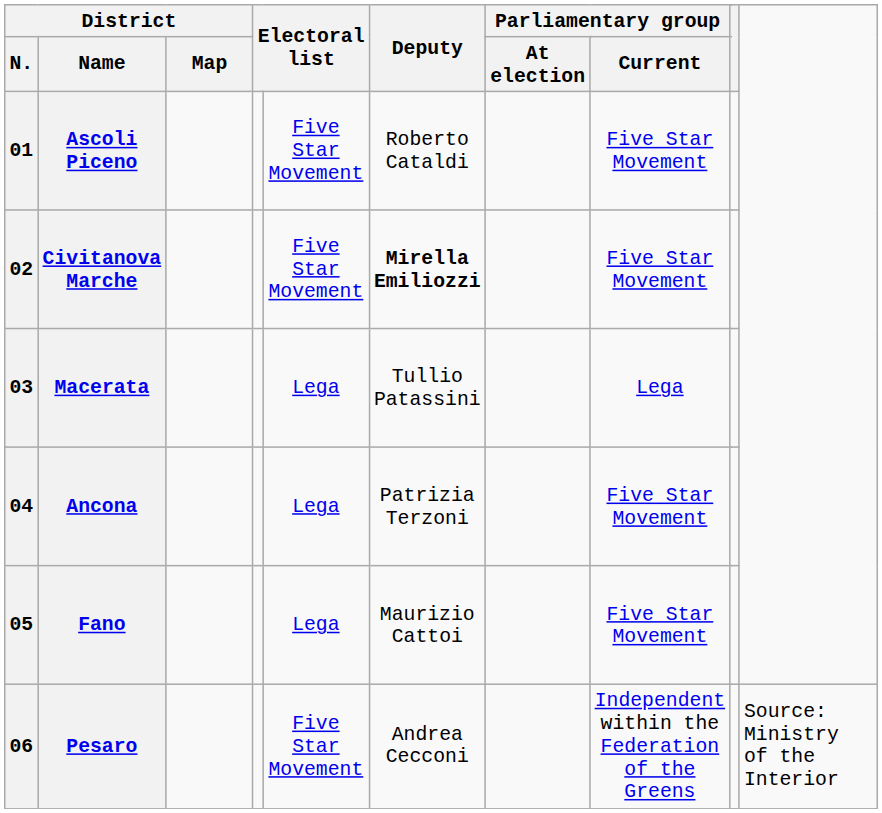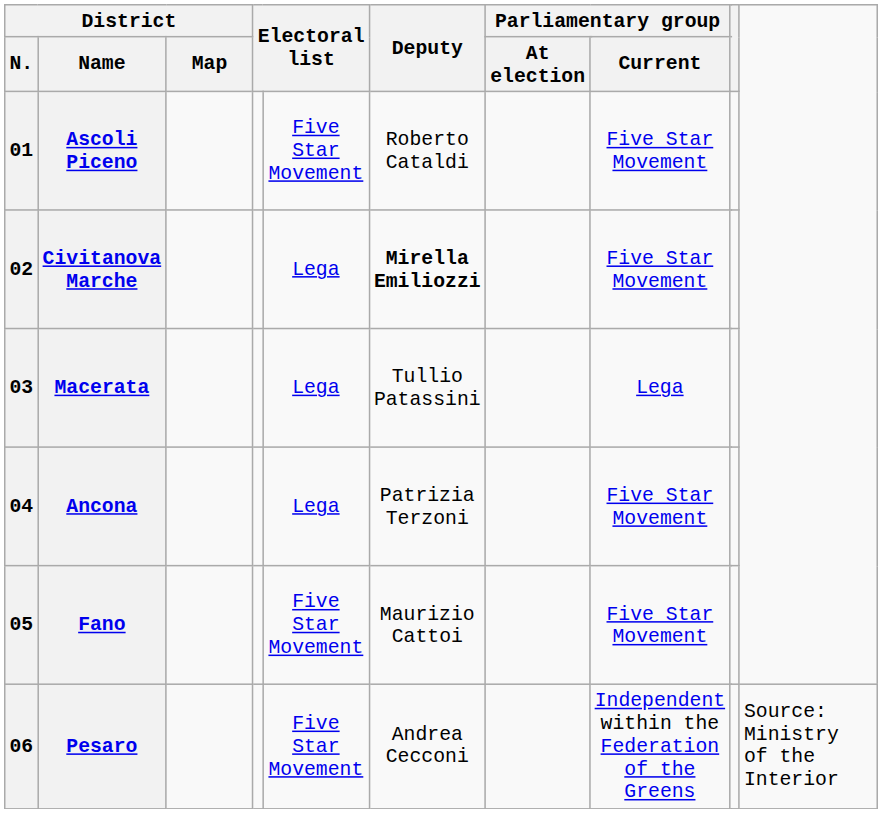(316, 270) Five Star Movement -> (316, 270) Lega
(316, 625) Lega -> (316, 625) Five Star Movement
